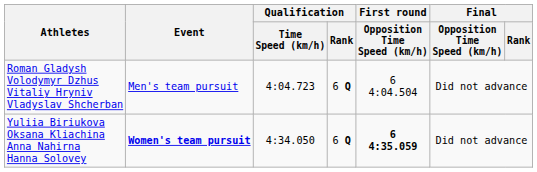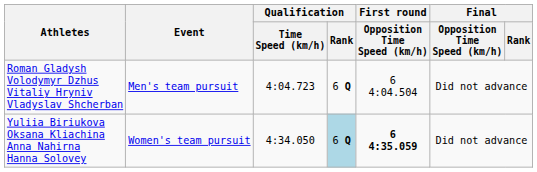(189, 140) bold -> (189, 140) normal
(342, 140) no background -> (342, 140) lightblue background
